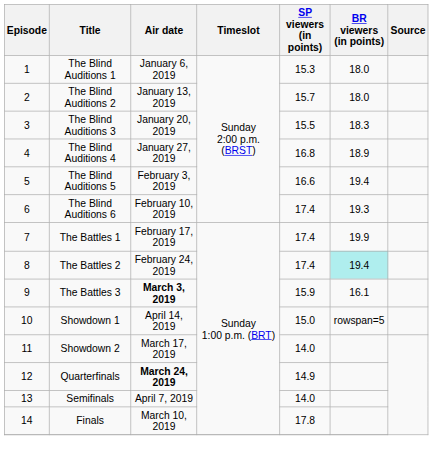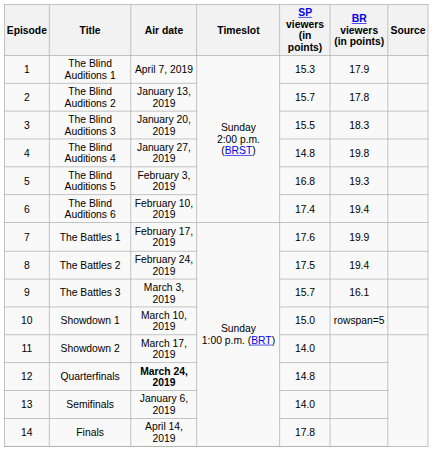(164, 70) January 6, 2019 -> (164, 70) April 7, 2019
(359, 70) 18.0 -> (359, 70) 17.9
(359, 97) 18.0 -> (359, 97) 17.8
(305, 153) 16.8 -> (305, 153) 14.8
(359, 153) 18.9 -> (359, 153) 19.8
(305, 181) 16.6 -> (305, 181) 16.8
(359, 181) 19.4 -> (359, 181) 19.3
(359, 209) 19.3 -> (359, 209) 19.4
(305, 237) 17.4 -> (305, 237) 17.6
(305, 265) 17.4 -> (305, 265) 17.5
(359, 265) paleturquoise background -> (359, 265) no background
(164, 293) bold -> (164, 293) normal
(305, 293) 15.9 -> (305, 293) 15.7
(164, 321) April 14, 2019 -> (164, 321) March 10, 2019
(305, 377) 14.9 -> (305, 377) 14.8
(164, 399) April 7, 2019 -> (164, 405) January 6, 2019
(164, 421) March 10, 2019 -> (164, 433) April 14, 2019
